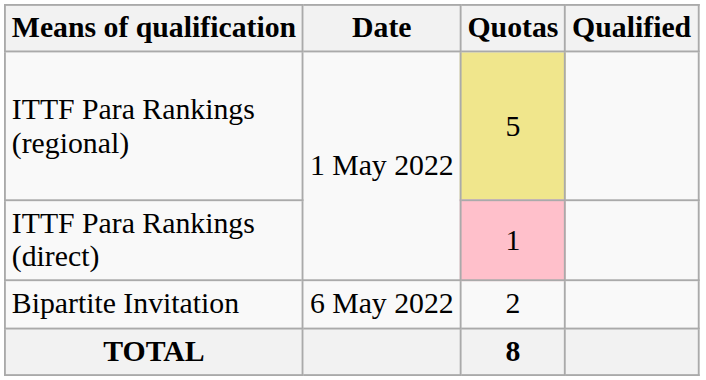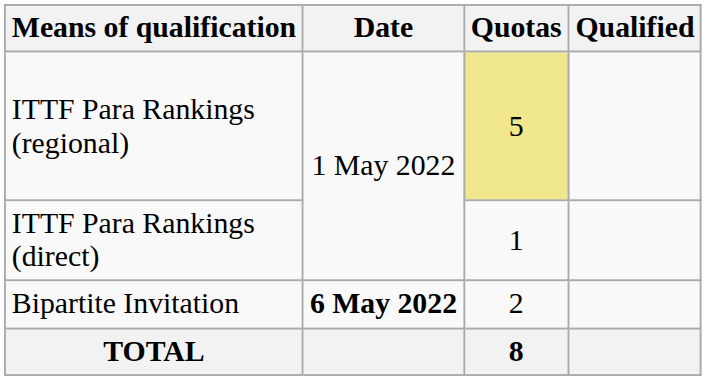(513, 239) pink background -> (516, 239) no background
(382, 303) normal -> (383, 303) bold
